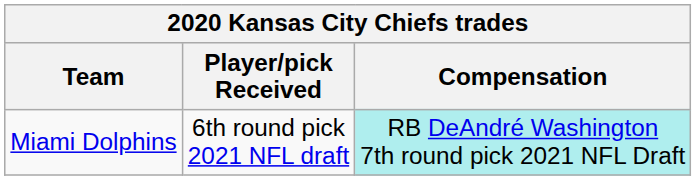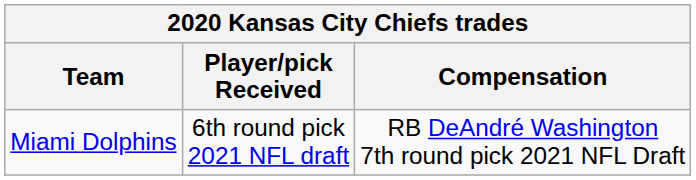(523, 141) paleturquoise background -> (523, 141) no background
